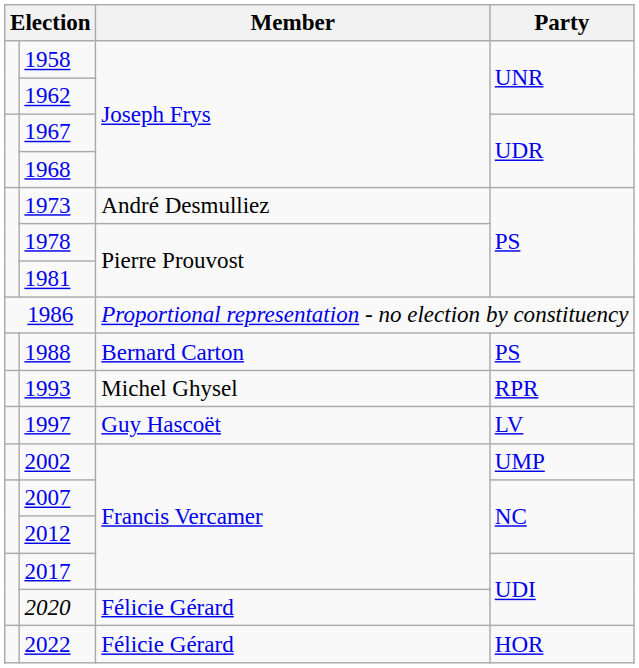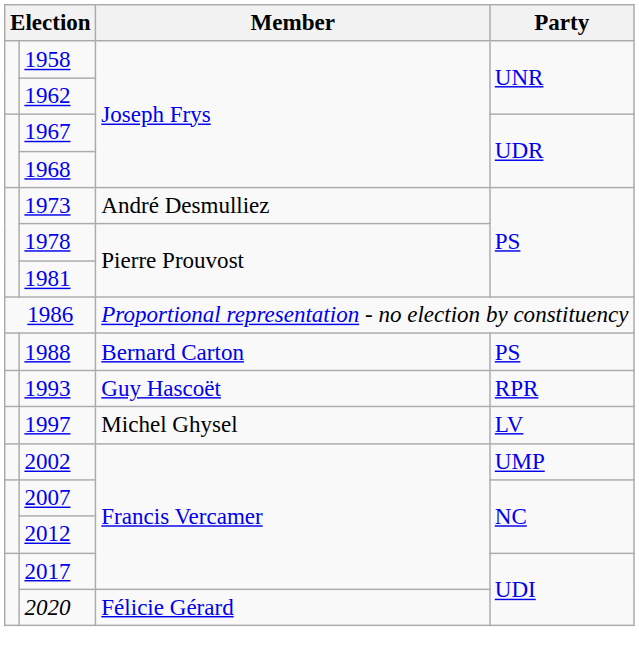(169, 388) Michel Ghysel -> (161, 388) Guy Hascoët
(161, 424) Guy Hascoët -> (169, 424) Michel Ghysel
- row: (47, 643)
